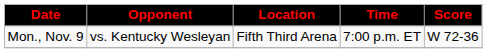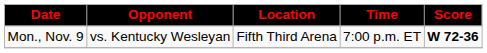(453, 36) normal -> (453, 36) bold
